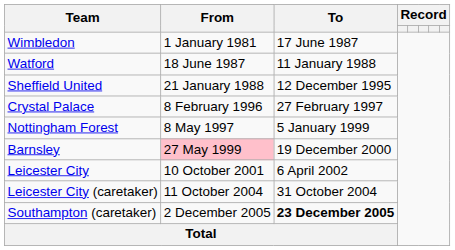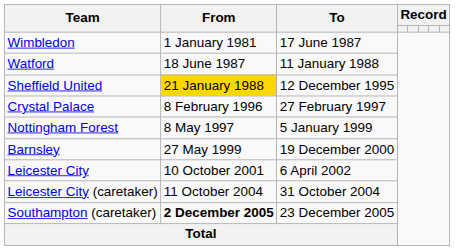(214, 85) no background -> (214, 85) gold background
(203, 149) pink background -> (203, 149) no background
(217, 213) normal -> (219, 213) bold
(336, 213) bold -> (337, 213) normal
